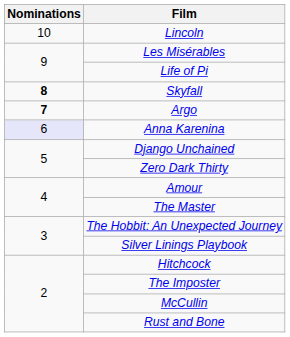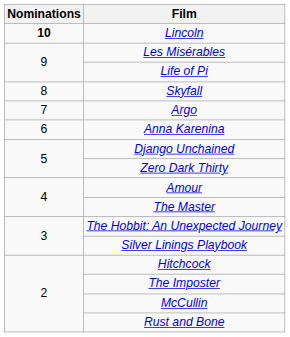(44, 33) normal -> (44, 33) bold
(44, 91) bold -> (44, 91) normal
(44, 110) bold -> (44, 110) normal
(44, 129) lavender background -> (44, 129) no background
